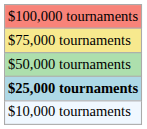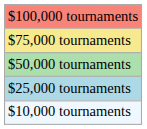(73, 88) bold -> (69, 88) normal
